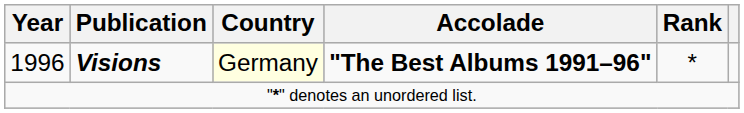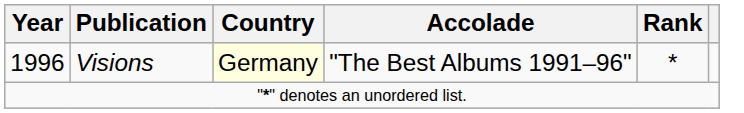(118, 62) bold -> (115, 62) normal
(490, 62) bold -> (480, 62) normal
